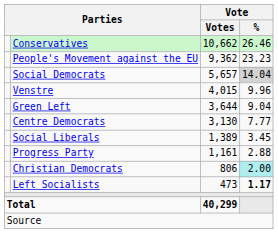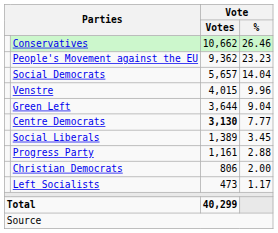(256, 75) lightgrey background -> (256, 75) no background
(223, 122) normal -> (223, 122) bold
(259, 169) paleturquoise background -> (259, 169) no background
(259, 185) bold -> (259, 185) normal
